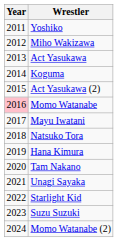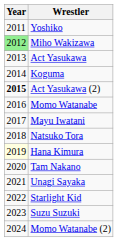(16, 43) no background -> (16, 43) lightgreen background
(16, 89) normal -> (16, 89) bold
(16, 105) pink background -> (16, 105) no background
(16, 151) no background -> (16, 151) lightyellow background
